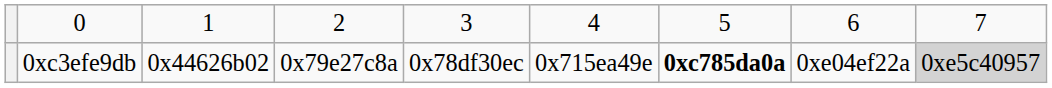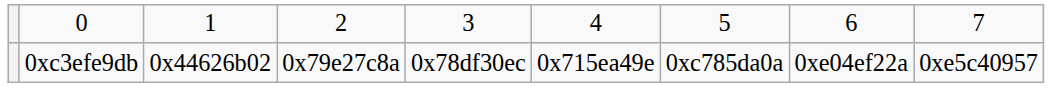(725, 62) bold -> (725, 62) normal
(981, 62) lightgrey background -> (979, 62) no background
